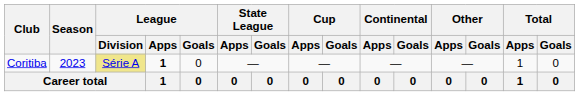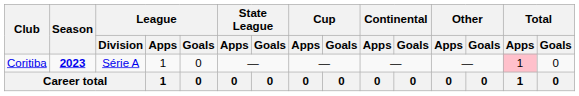(73, 63) normal -> (73, 63) bold
(121, 63) khaki background -> (121, 63) no background
(163, 63) bold -> (163, 63) normal
(520, 63) no background -> (520, 63) pink background
